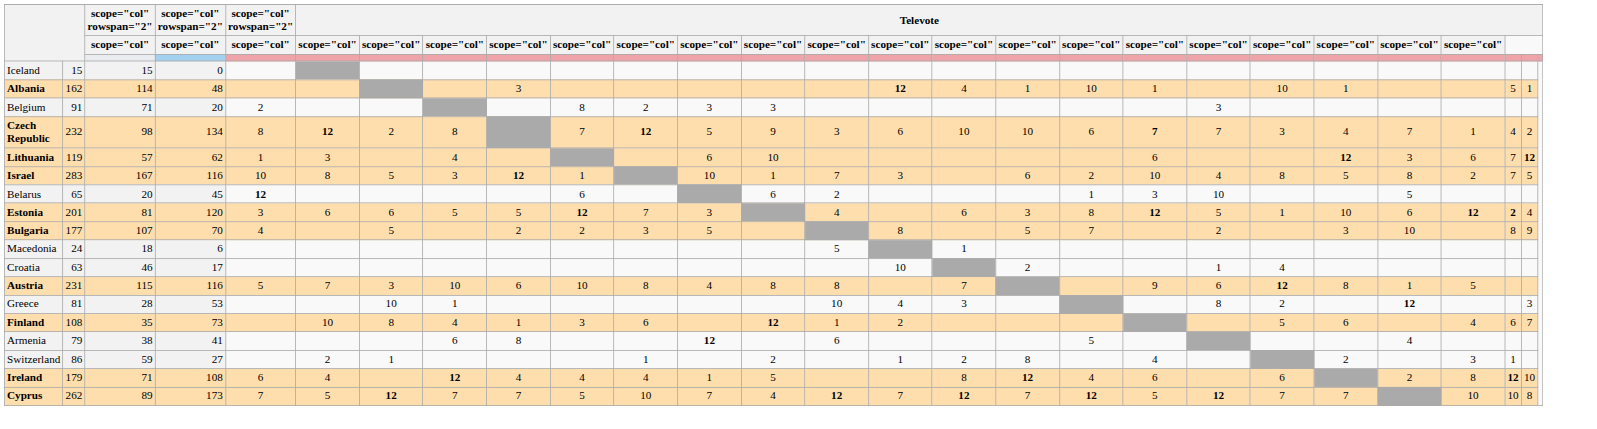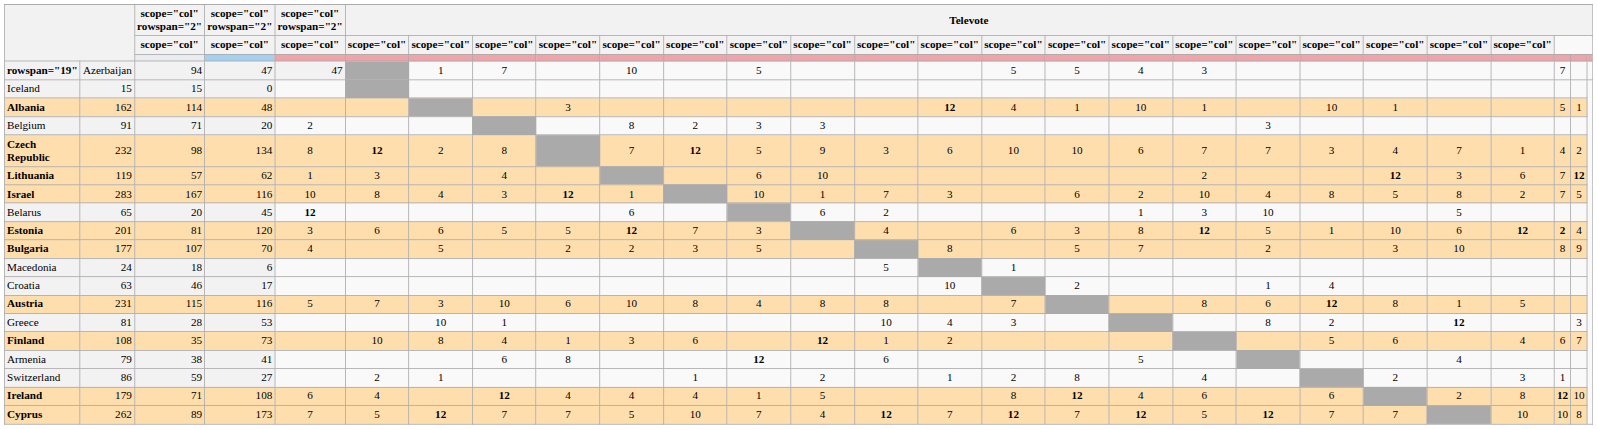+ row: (42, 70)
(1155, 131) bold -> (1204, 150) normal
(1155, 156) 6 -> (1204, 175) 2
(391, 175) 5 -> (441, 193) 4
(1155, 285) 9 -> (1204, 304) 8
